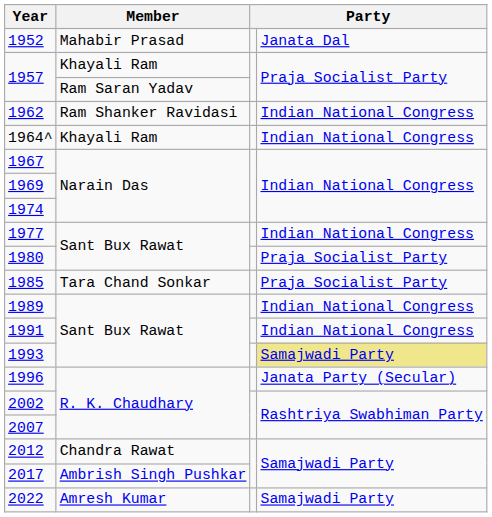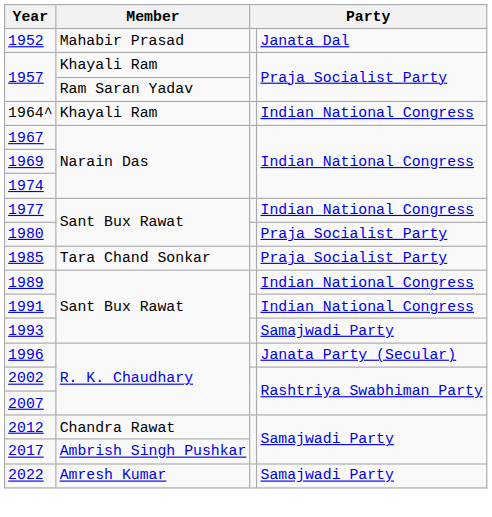- row: (26, 113)
(327, 355) khaki background -> (327, 331) no background
